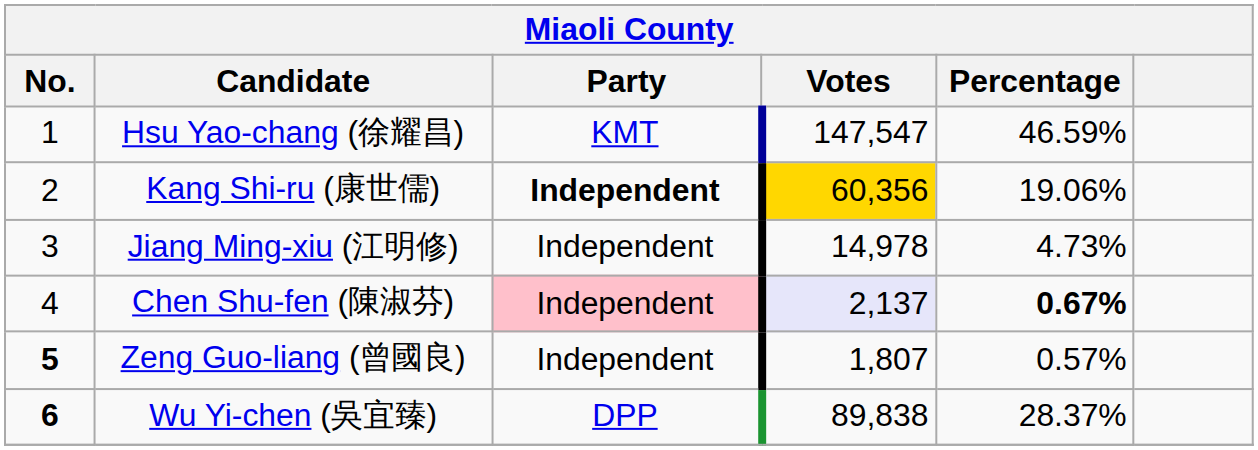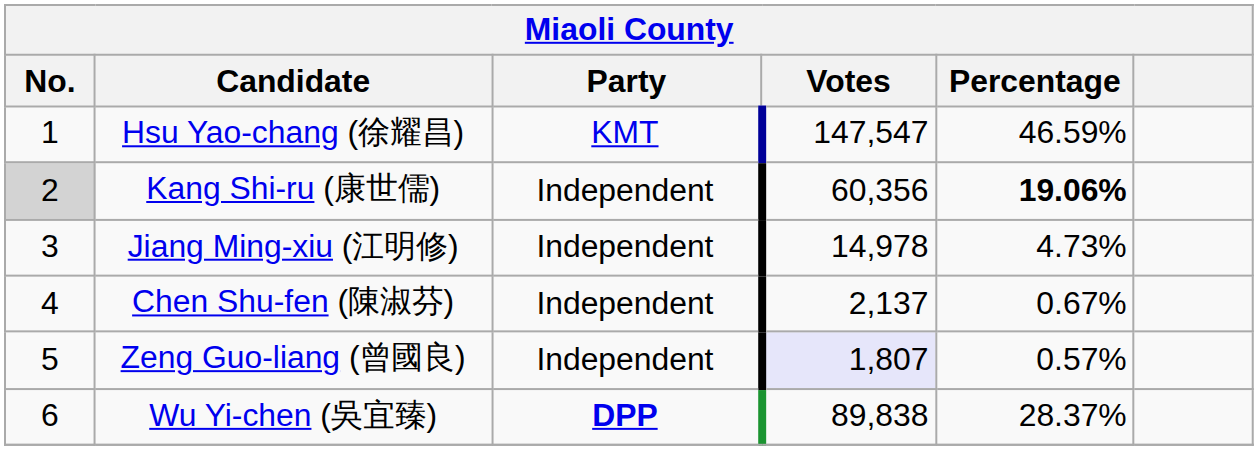(50, 190) no background -> (50, 190) lightgrey background
(625, 190) bold -> (625, 190) normal
(880, 190) gold background -> (880, 190) no background
(1073, 190) normal -> (1073, 190) bold
(625, 303) pink background -> (625, 303) no background
(889, 303) lavender background -> (889, 303) no background
(1082, 303) bold -> (1082, 303) normal
(50, 359) bold -> (50, 359) normal
(889, 359) no background -> (889, 359) lavender background
(50, 416) bold -> (50, 416) normal
(625, 416) normal -> (625, 416) bold
